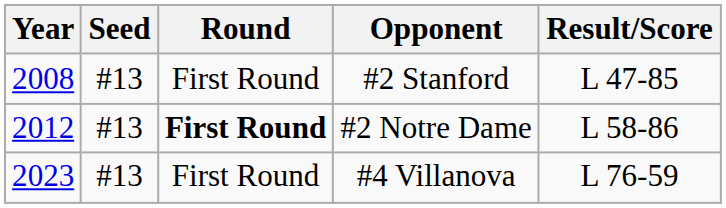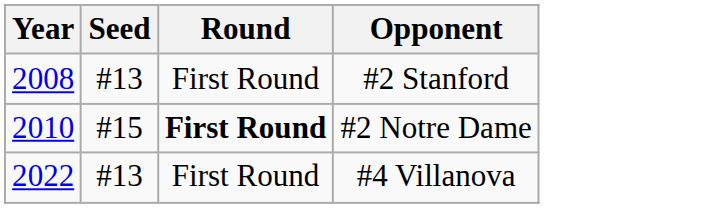- column: (629, 29)
(43, 127) 2012 -> (43, 127) 2010
(120, 127) #13 -> (120, 127) #15
(43, 176) 2023 -> (43, 176) 2022
